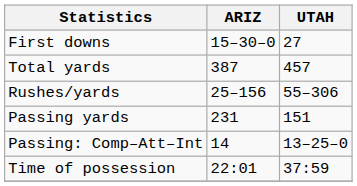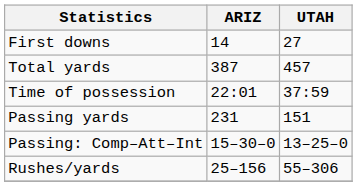(243, 43) 15–30–0 -> (220, 43) 14
rows swapped: (64, 93) <-> (92, 169)
(220, 144) 14 -> (243, 144) 15–30–0
